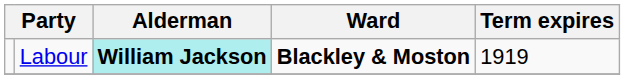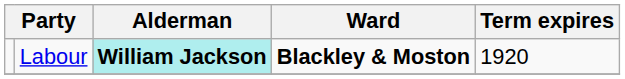(504, 56) 1919 -> (504, 56) 1920
